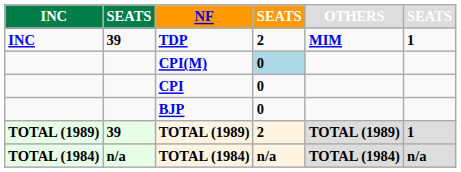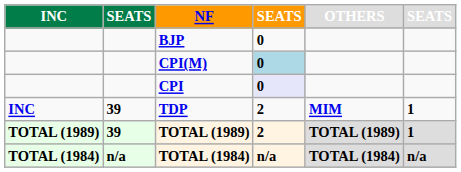rows swapped: (173, 40) <-> (172, 109)
(260, 86) no background -> (260, 86) lavender background
